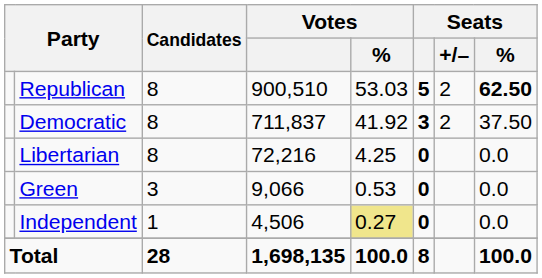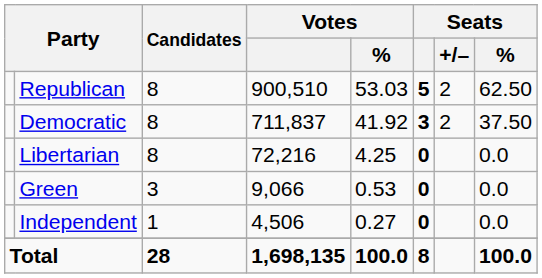(505, 88) bold -> (505, 88) normal
(376, 222) khaki background -> (376, 222) no background
